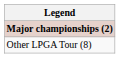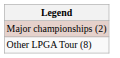(60, 29) bold -> (57, 29) normal
